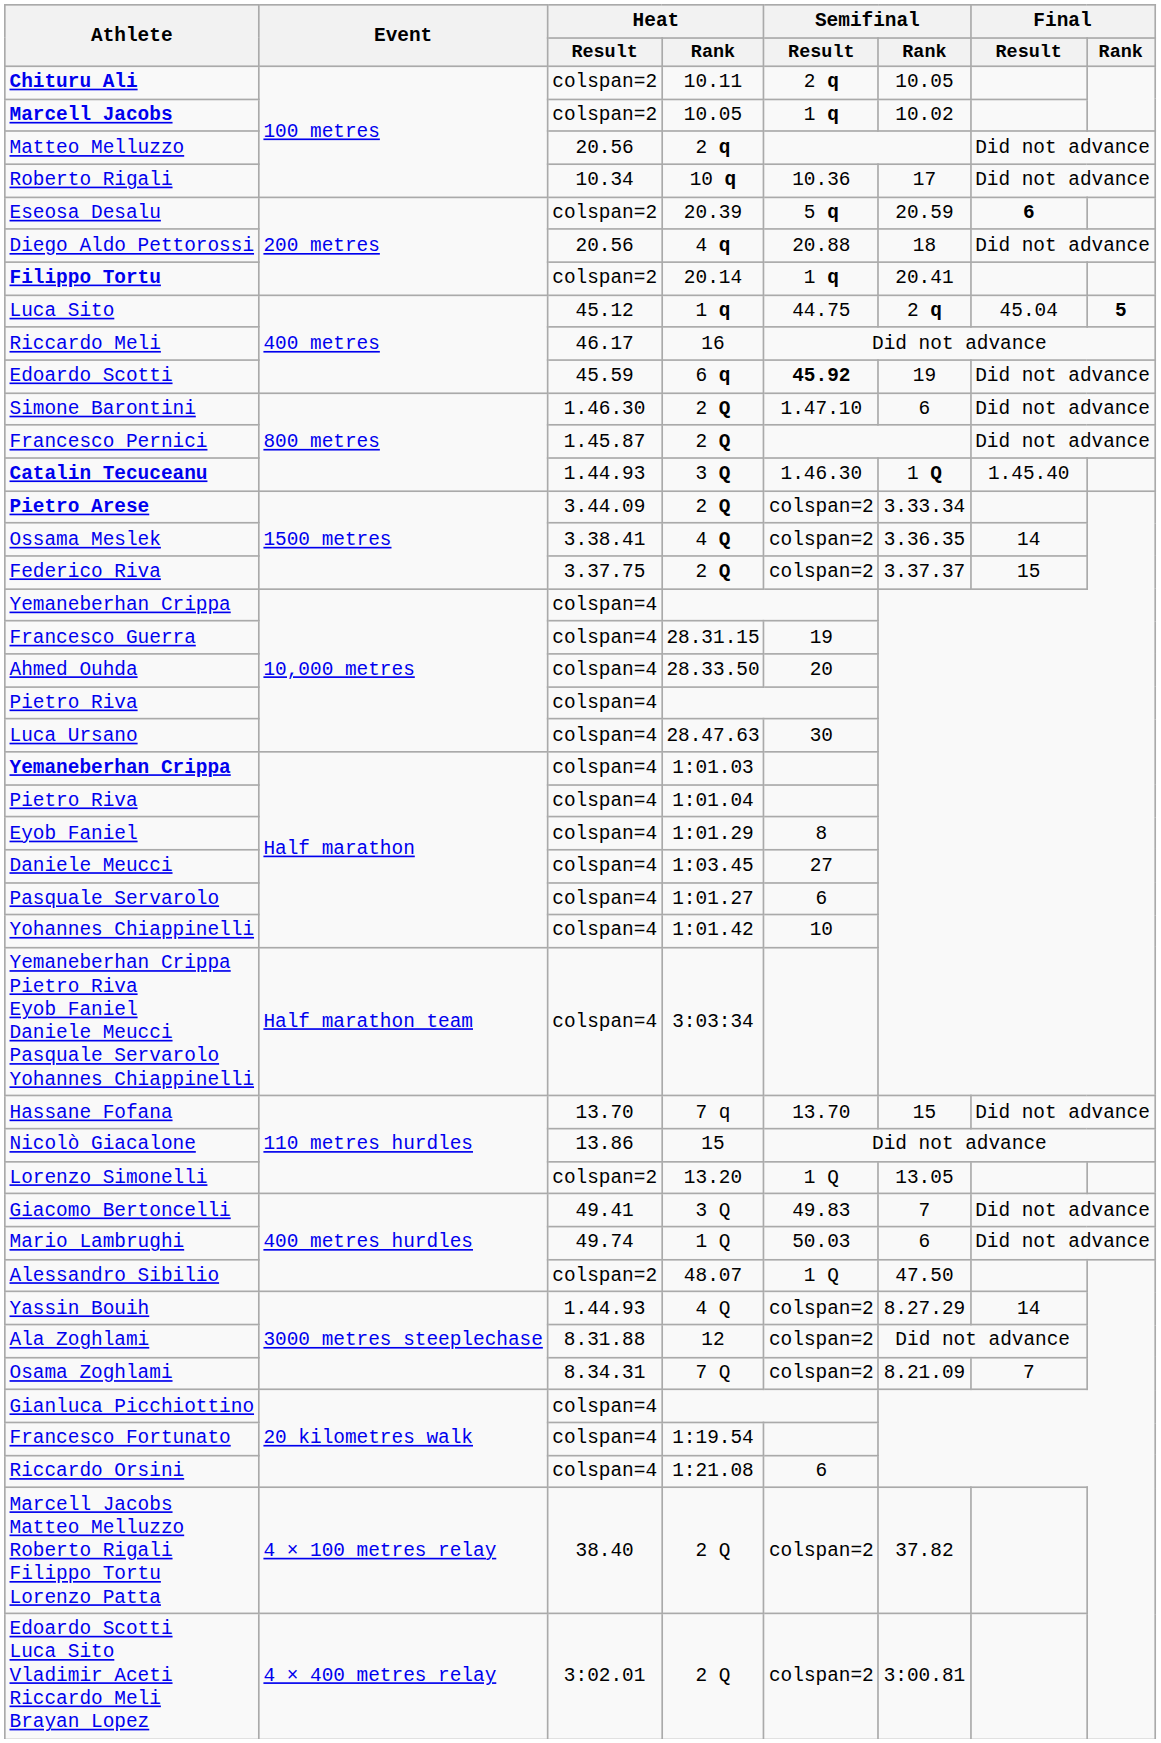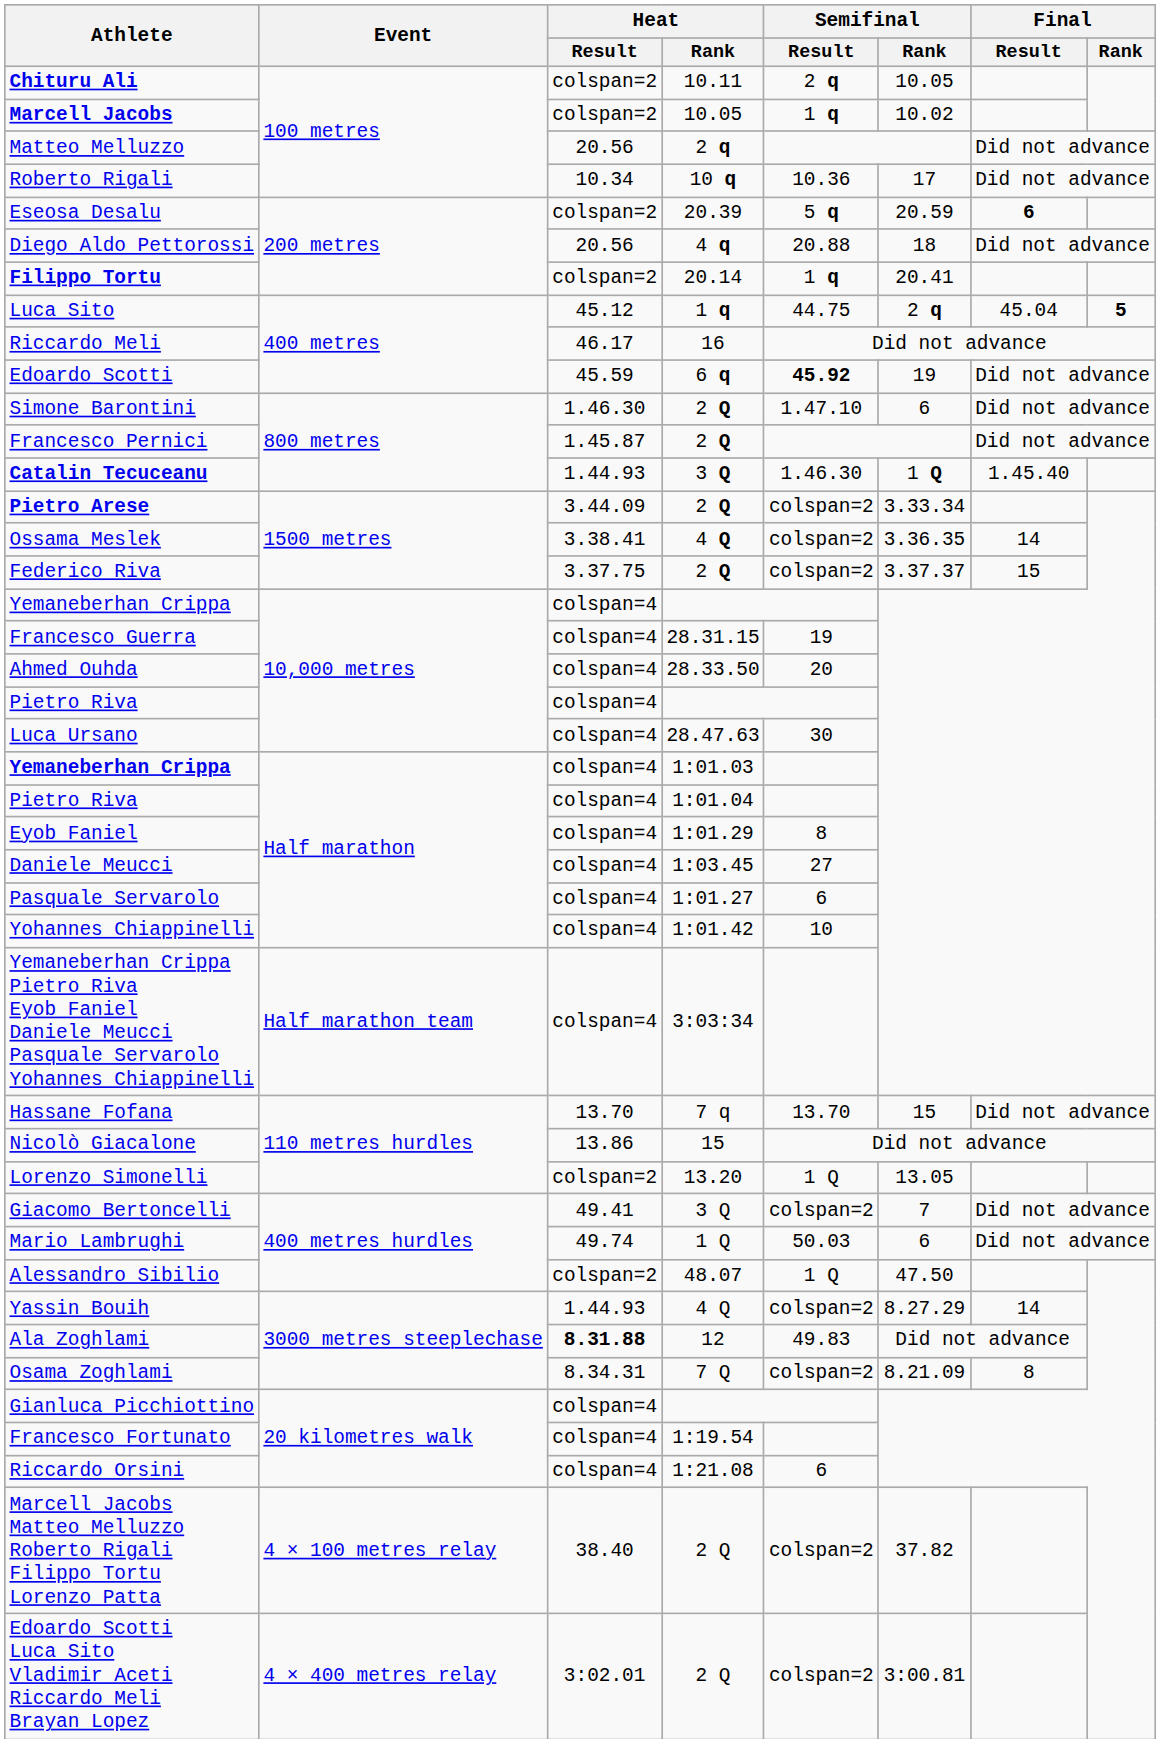(821, 1210) 49.83 -> (821, 1210) colspan=2
(605, 1341) normal -> (605, 1341) bold
(821, 1341) colspan=2 -> (821, 1341) 49.83
(1029, 1373) 7 -> (1029, 1373) 8
